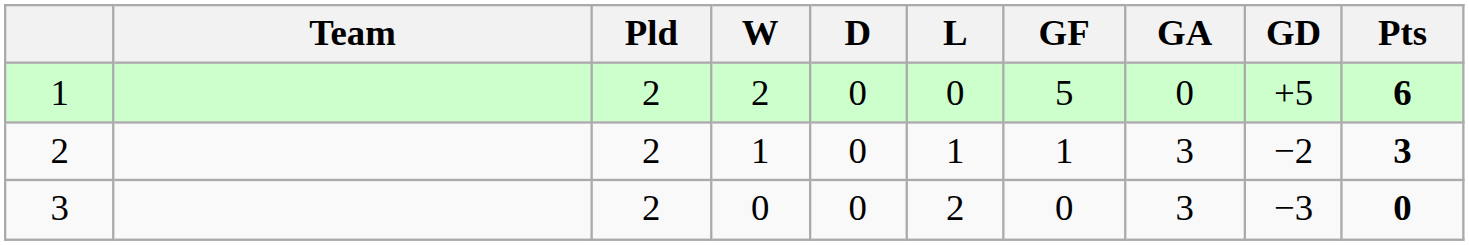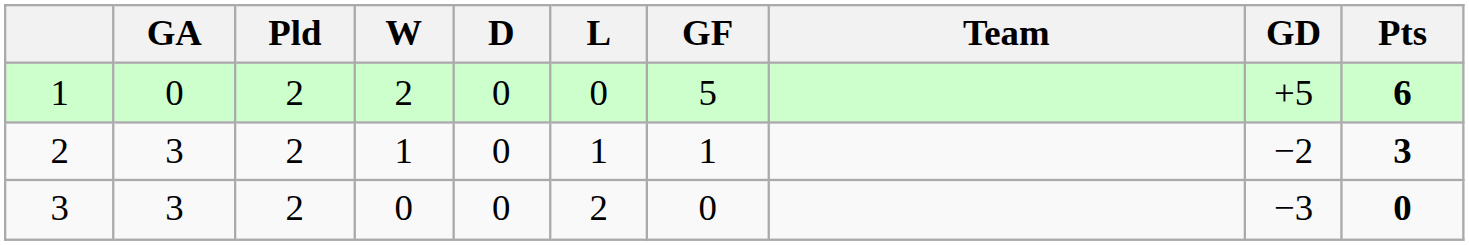columns swapped: (353, 33) <-> (1185, 33)
